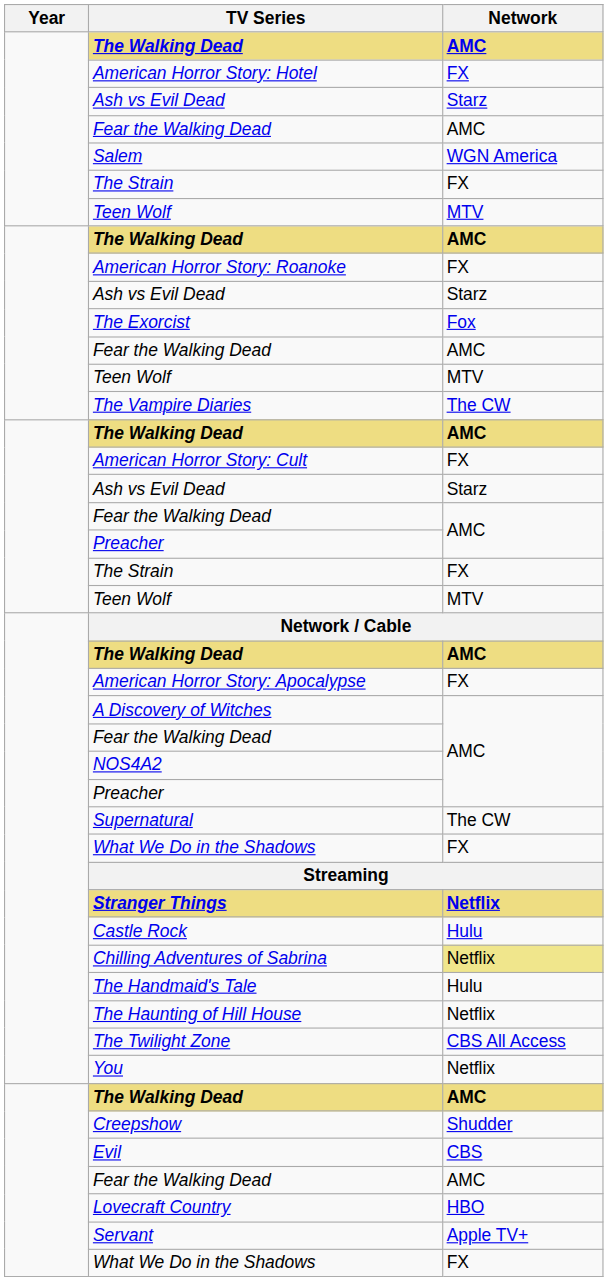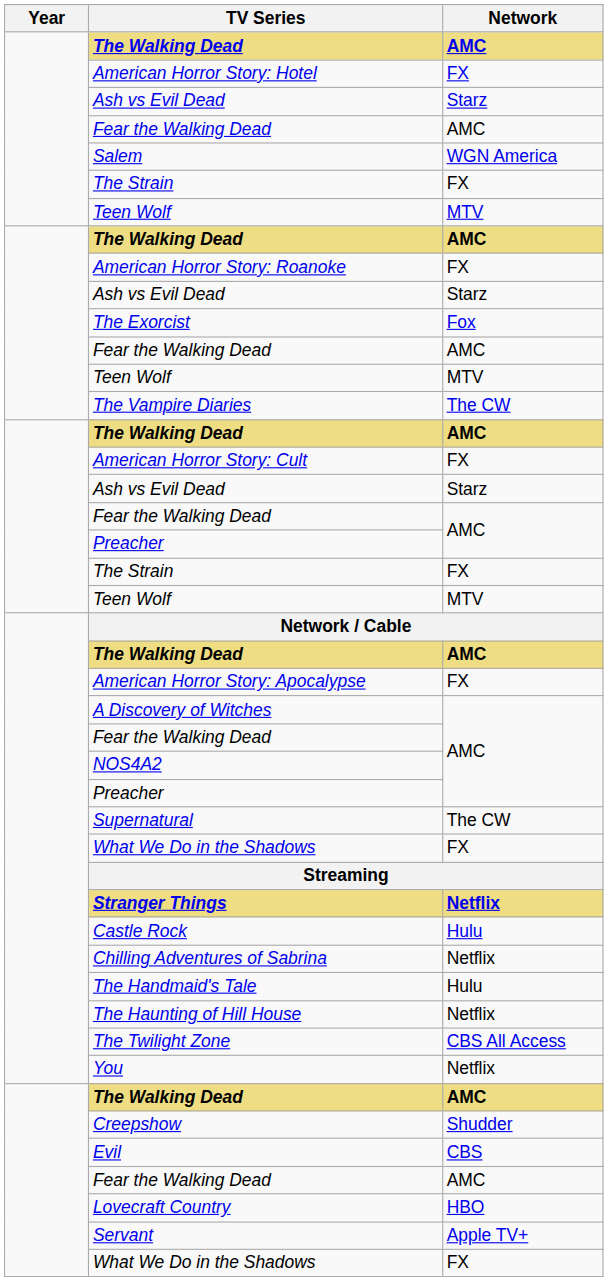(471, 958) khaki background -> (471, 958) no background
